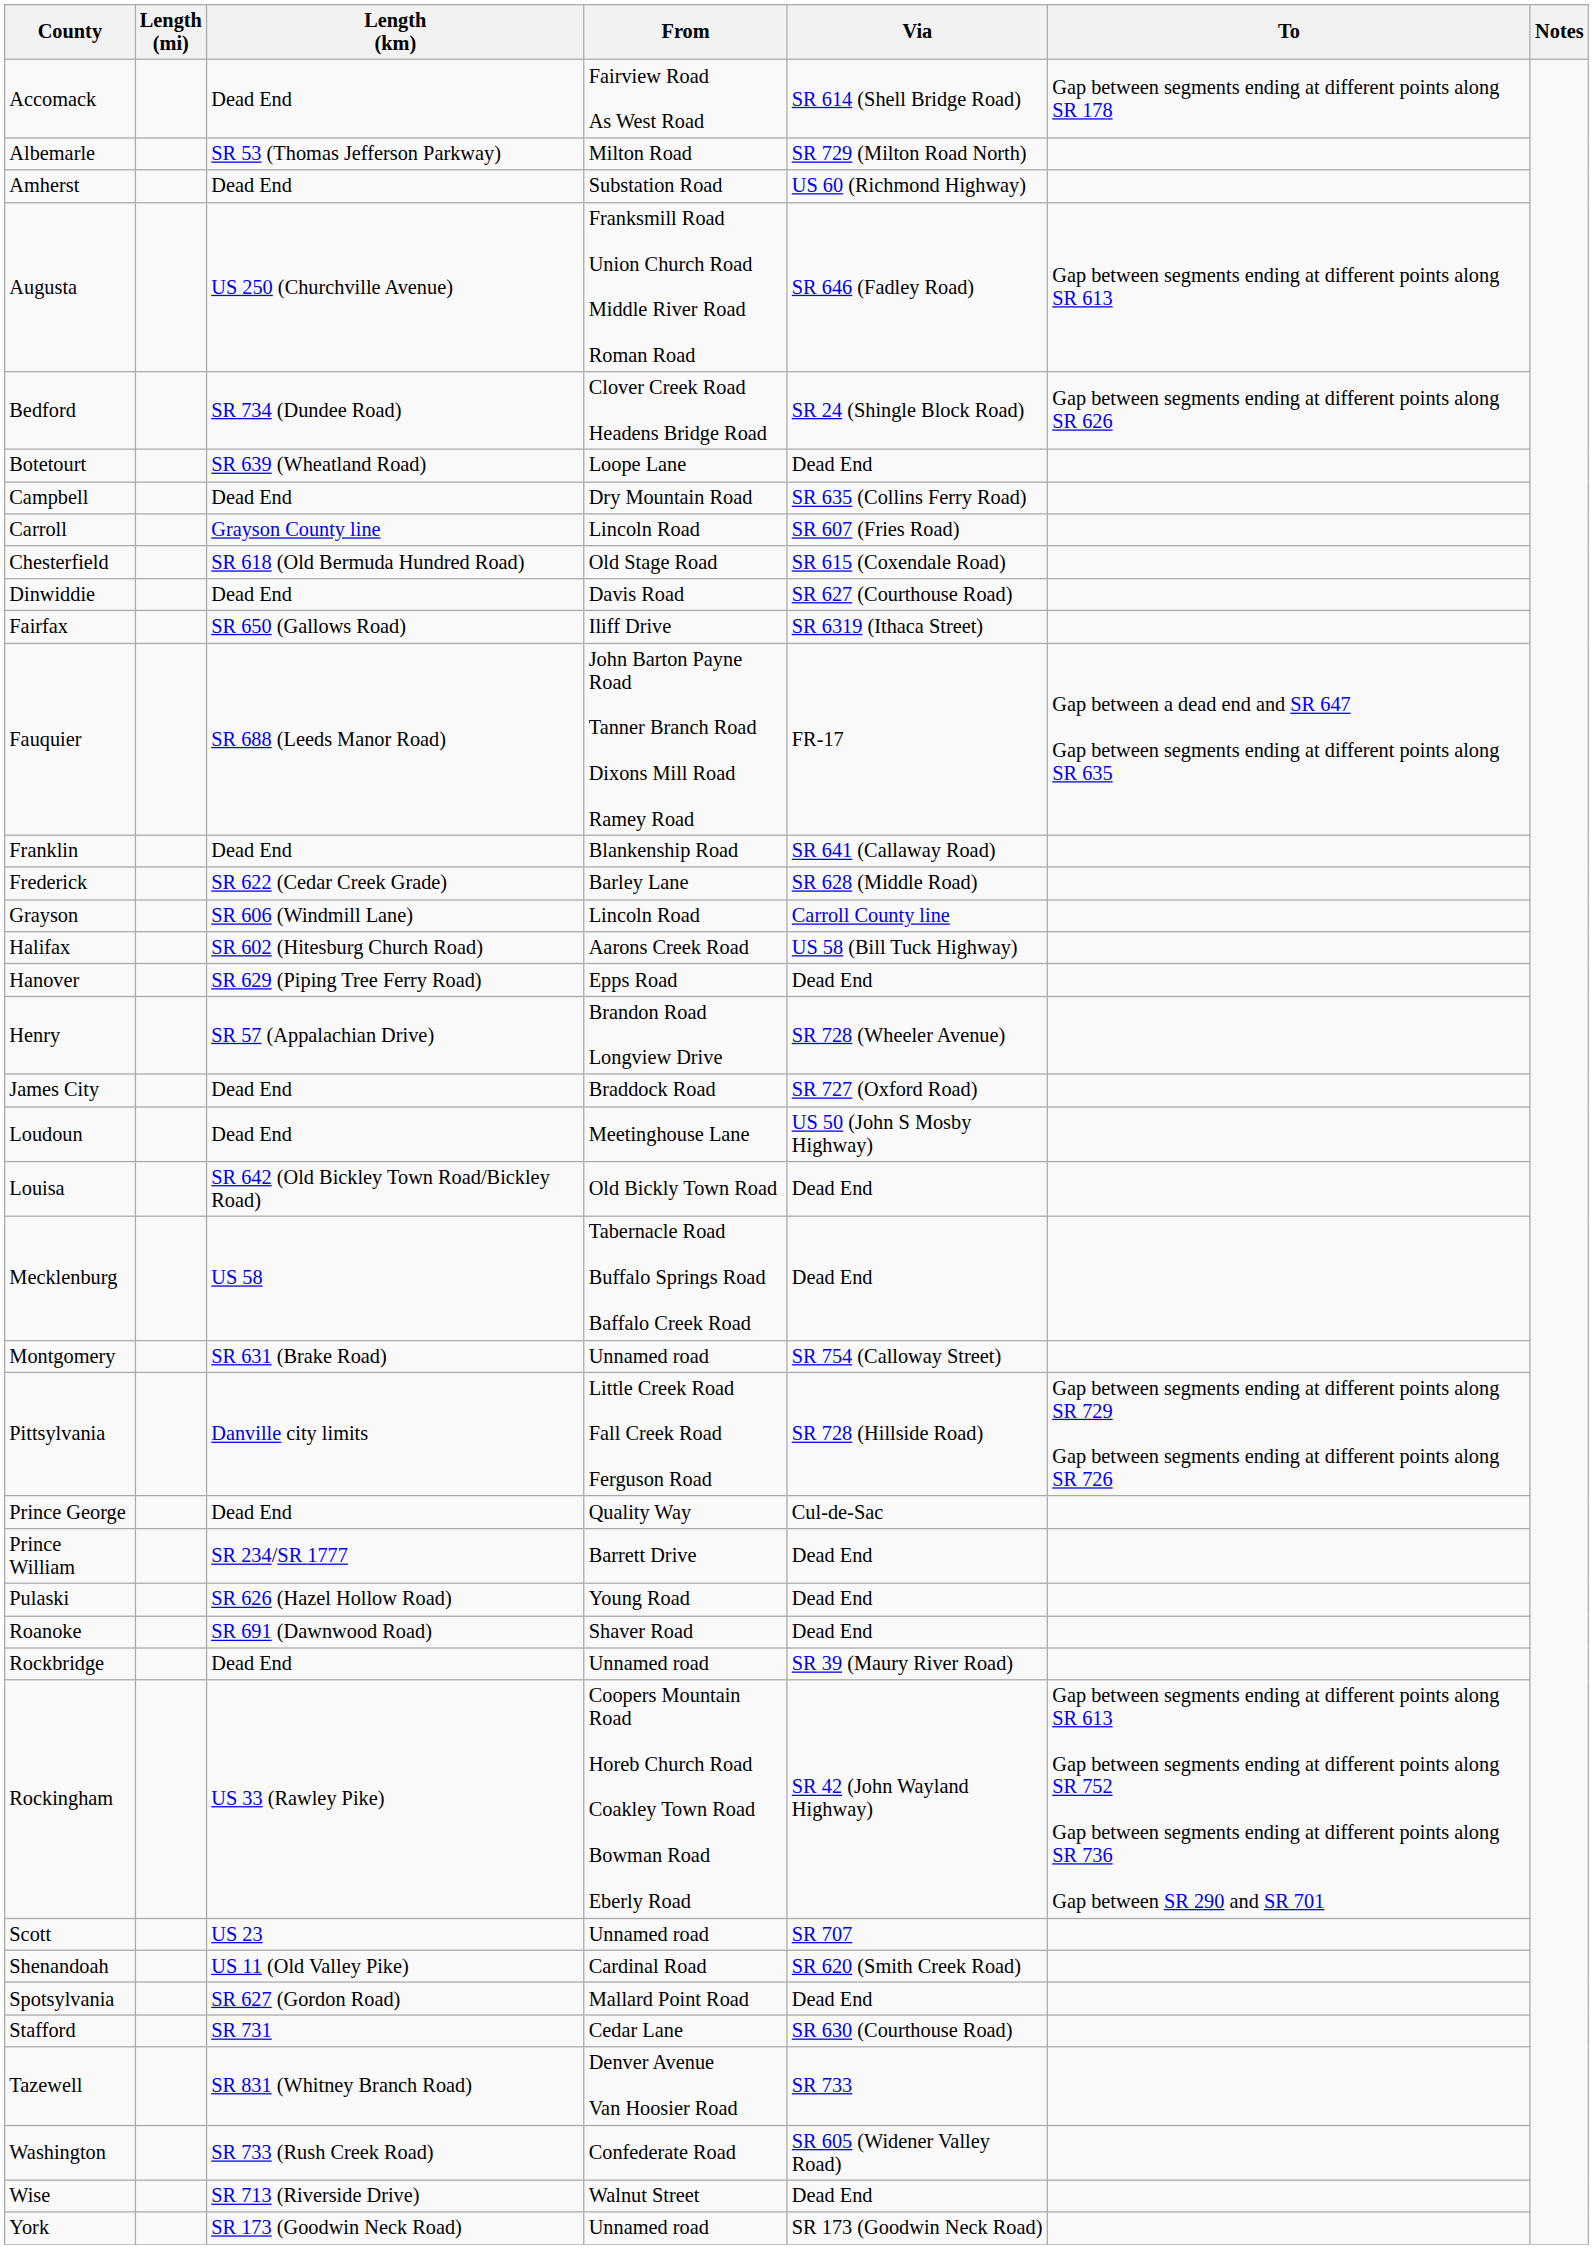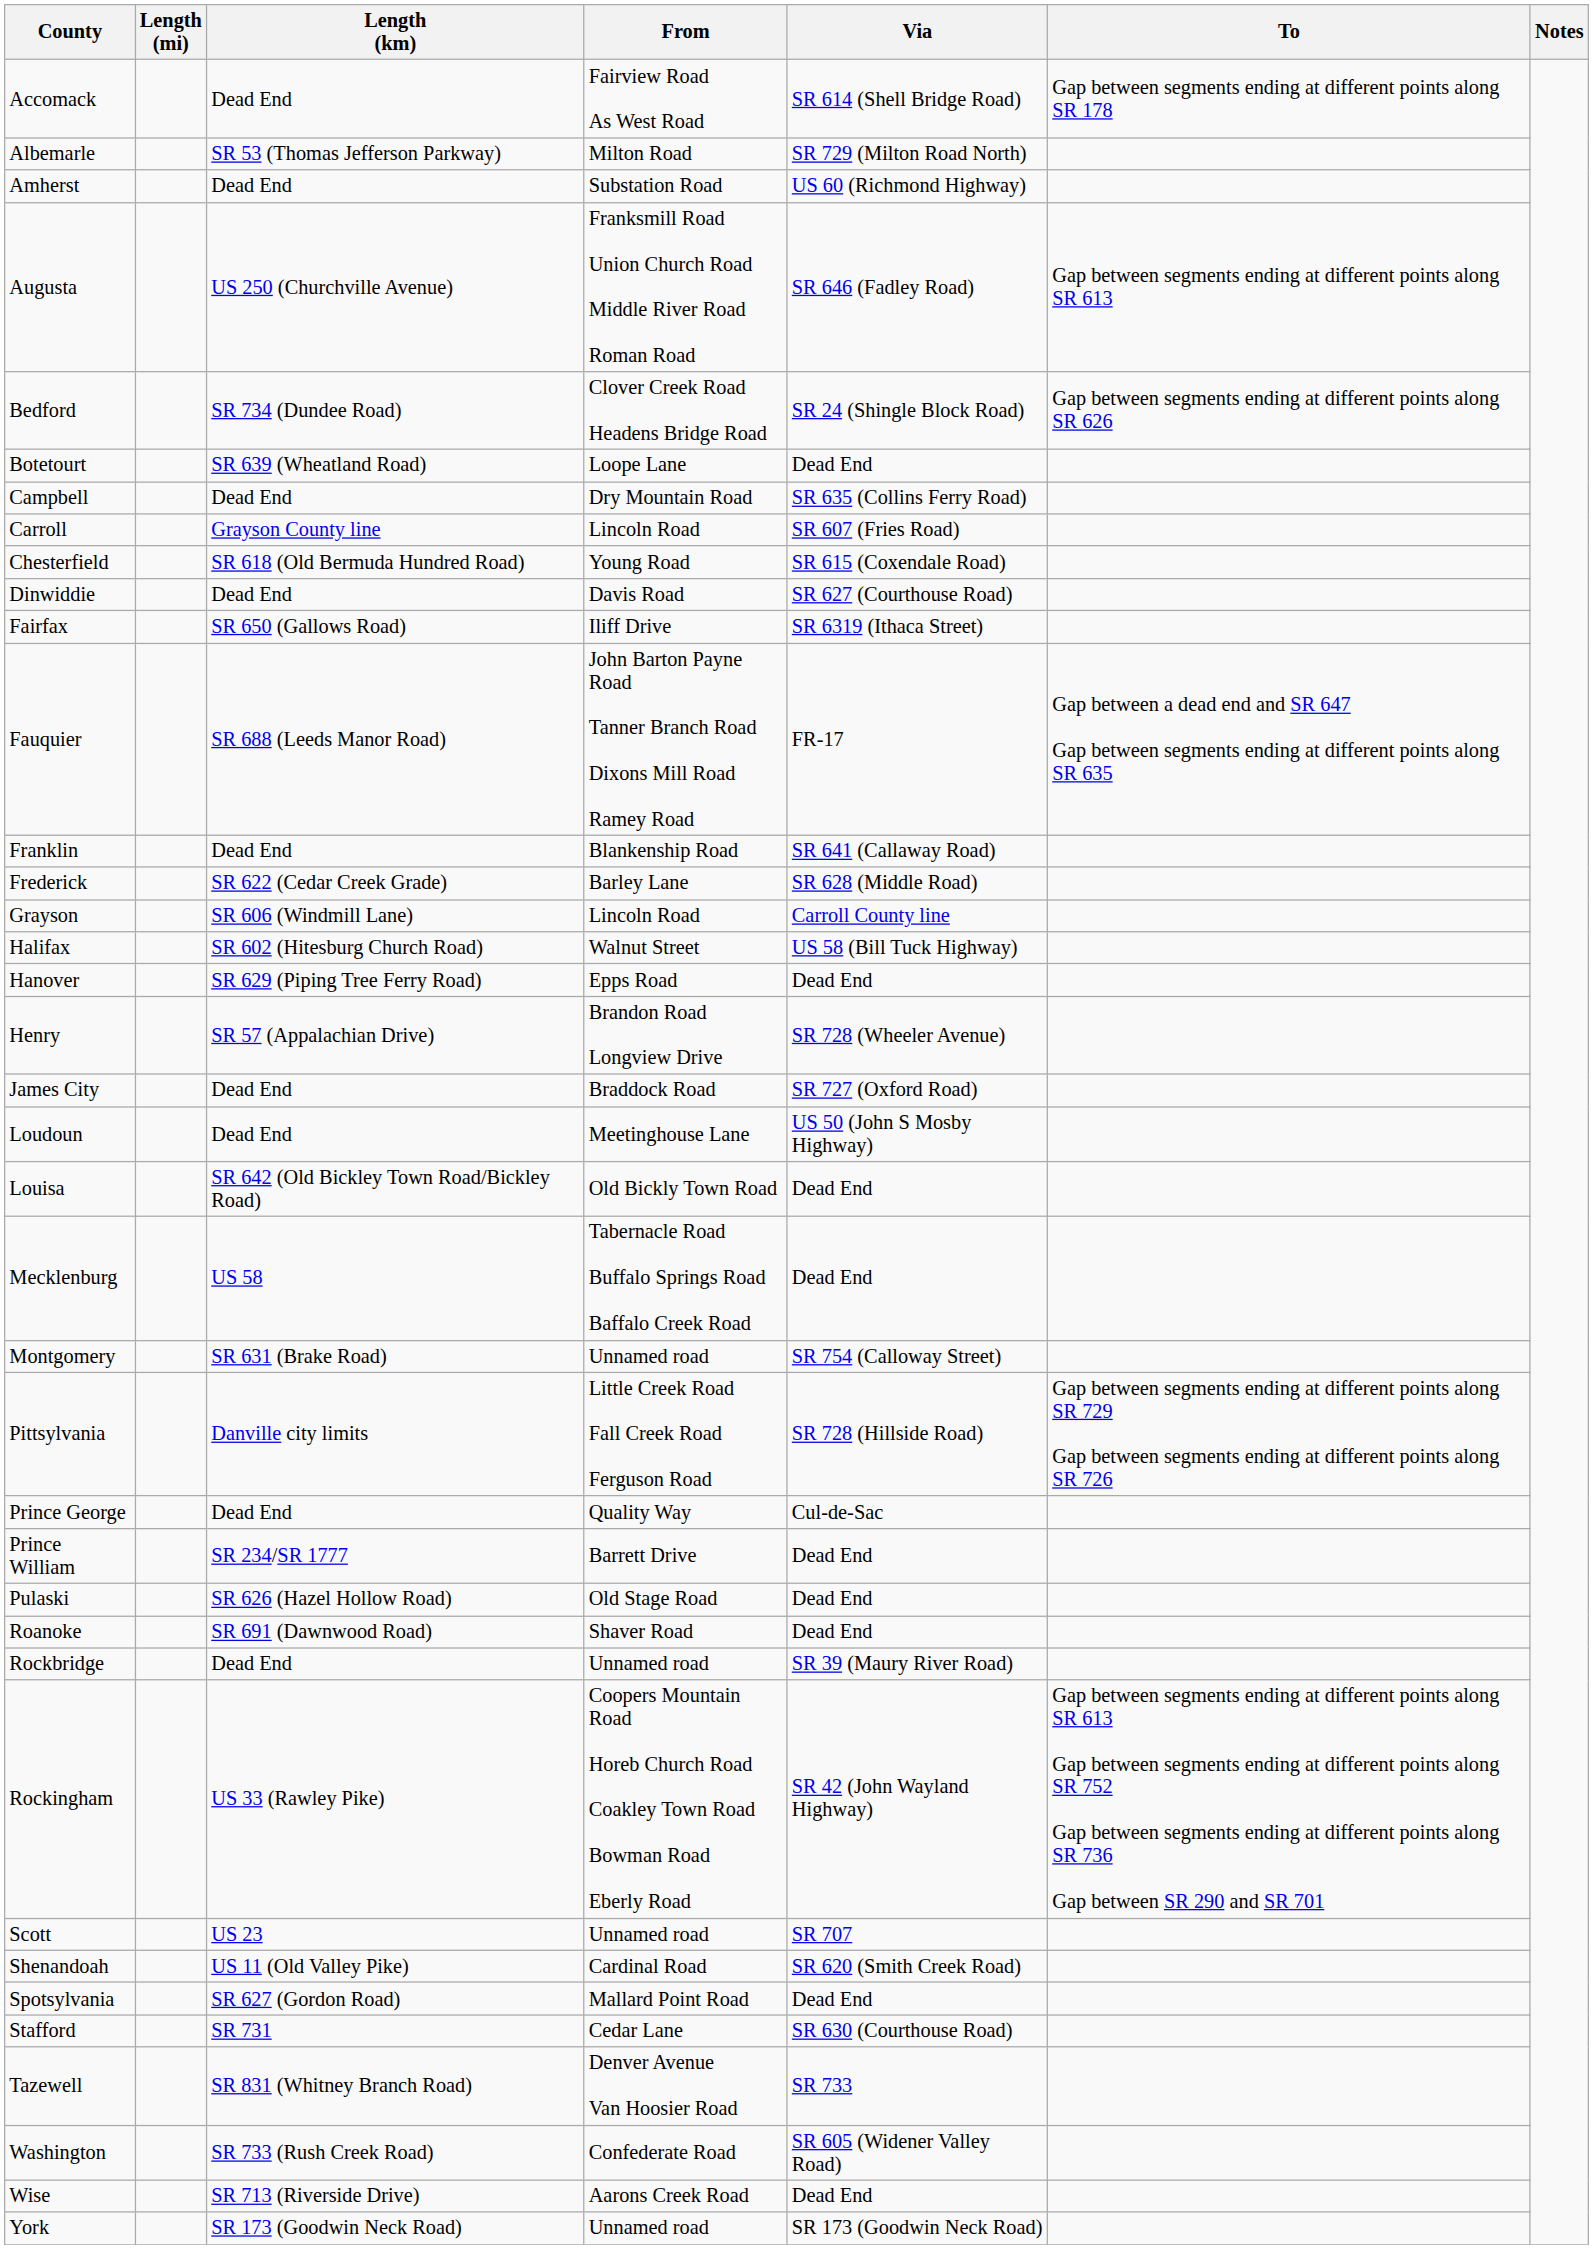(653, 562) Old Stage Road -> (639, 562) Young Road
(669, 947) Aarons Creek Road -> (644, 947) Walnut Street
(639, 1599) Young Road -> (653, 1599) Old Stage Road
(644, 2195) Walnut Street -> (669, 2195) Aarons Creek Road
